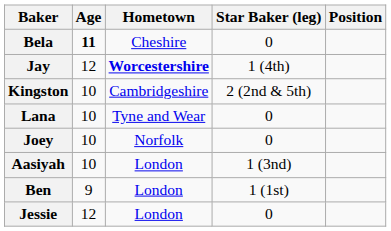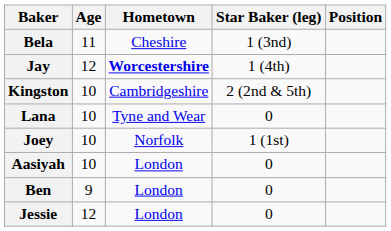(89, 41) bold -> (89, 41) normal
(269, 41) 0 -> (269, 41) 1 (3nd)
(269, 140) 0 -> (269, 140) 1 (1st)
(269, 165) 1 (3nd) -> (269, 165) 0
(269, 189) 1 (1st) -> (269, 189) 0
